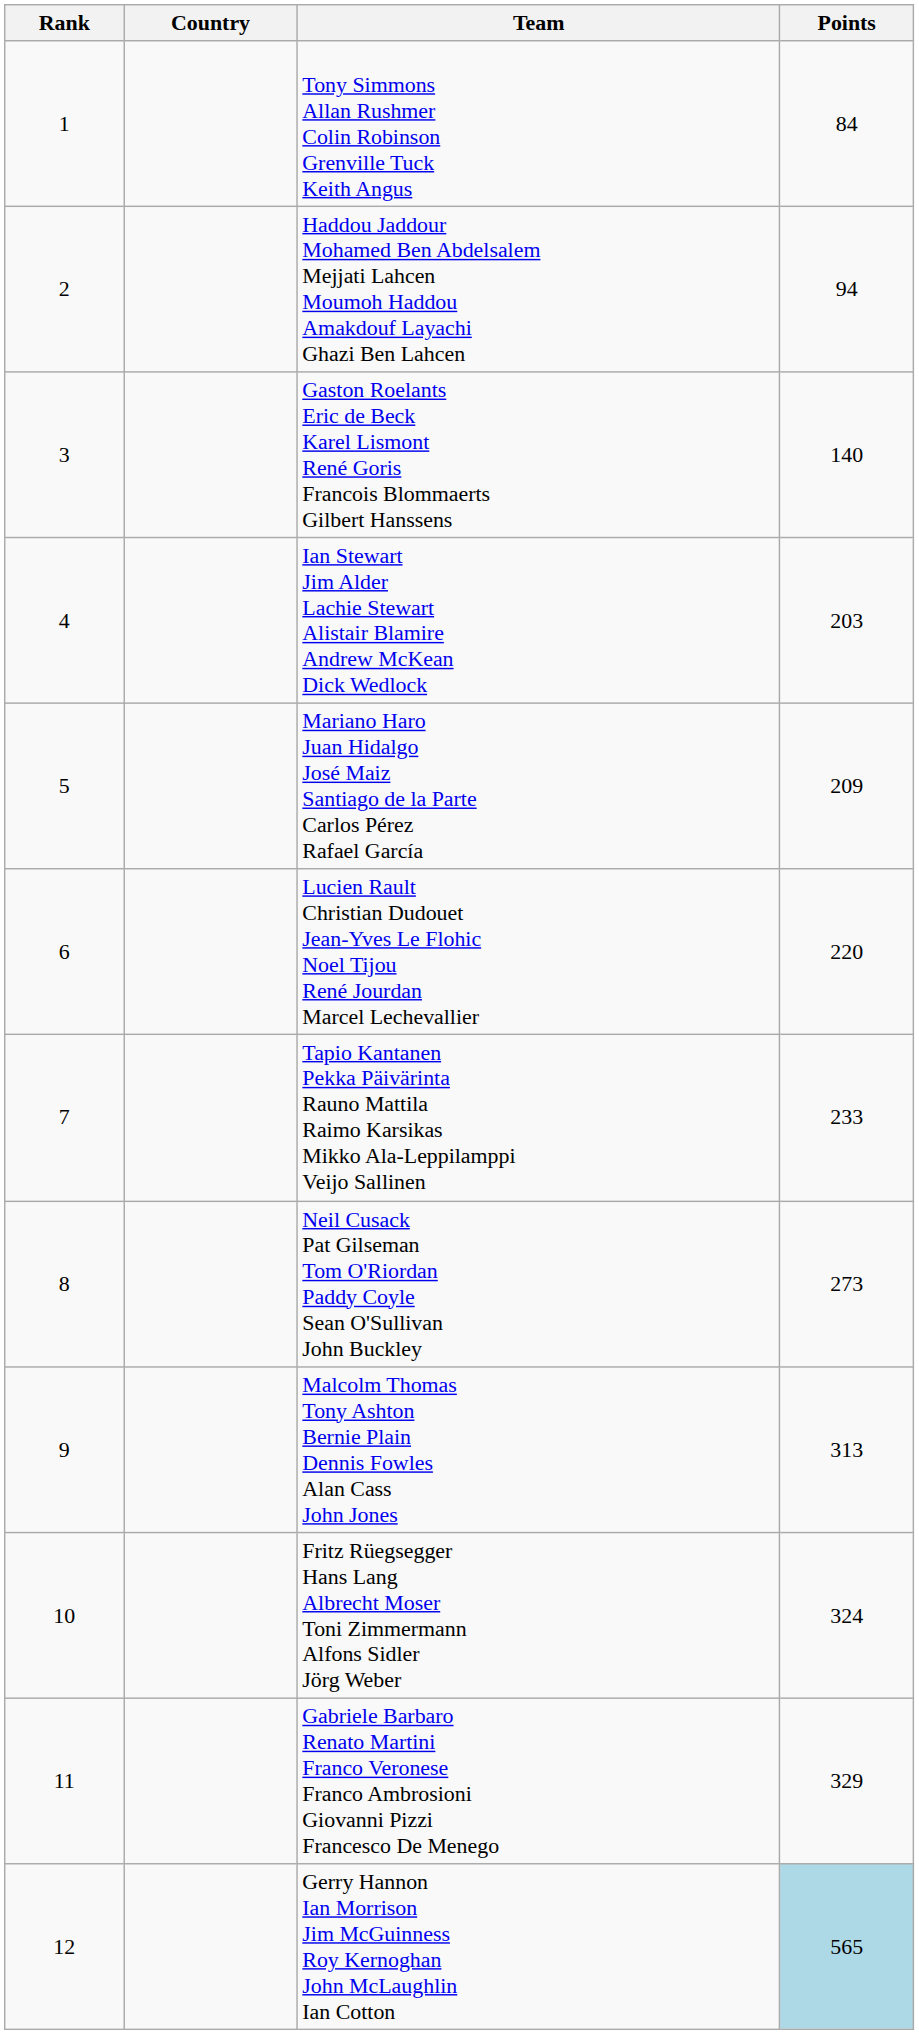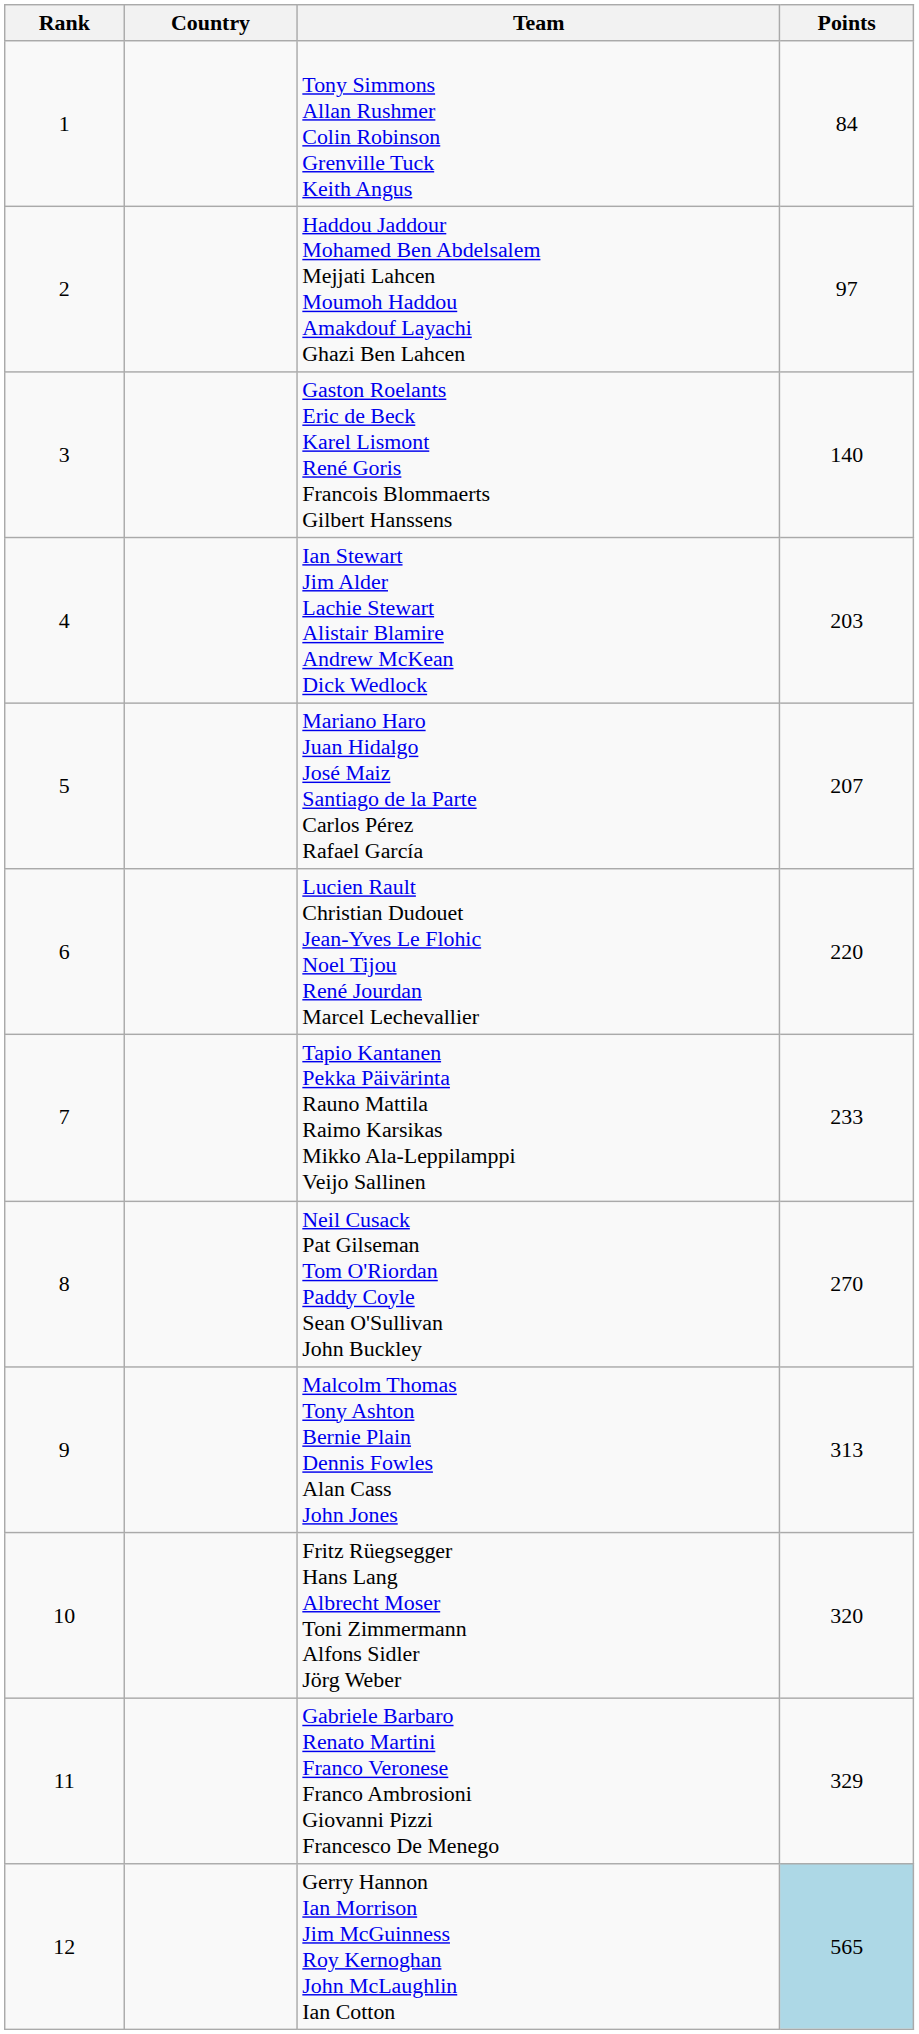(847, 289) 94 -> (847, 289) 97
(847, 786) 209 -> (847, 786) 207
(847, 1283) 273 -> (847, 1283) 270
(847, 1614) 324 -> (847, 1614) 320
